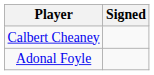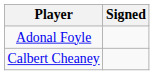rows swapped: (54, 59) <-> (54, 37)
